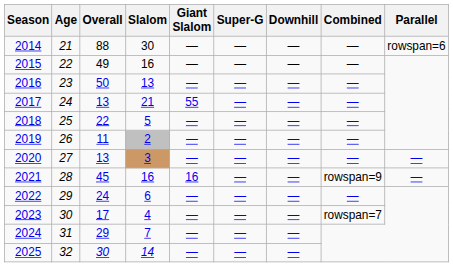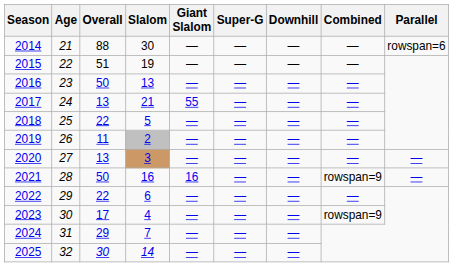(103, 64) 49 -> (103, 64) 51
(148, 64) 16 -> (148, 64) 19
(103, 177) 45 -> (103, 177) 50
(103, 196) 24 -> (103, 196) 22
(353, 214) rowspan=7 -> (353, 214) rowspan=9
